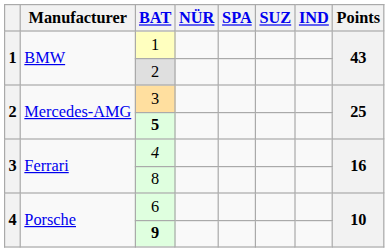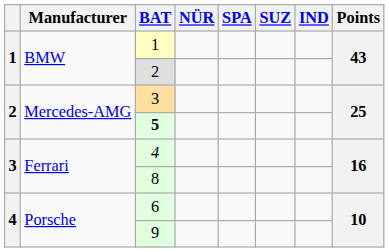(155, 232) bold -> (155, 232) normal
